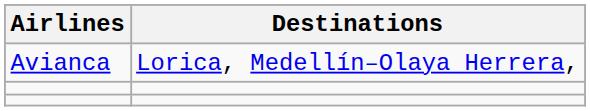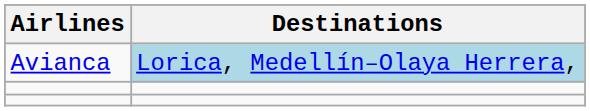(357, 63) no background -> (357, 63) lightblue background
